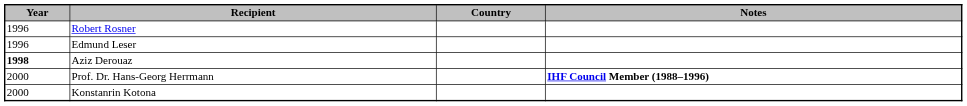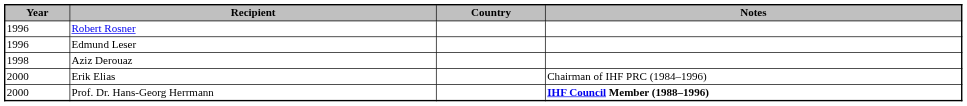(18, 60) bold -> (18, 60) normal
+ row: (93, 76)
- row: (114, 92)
